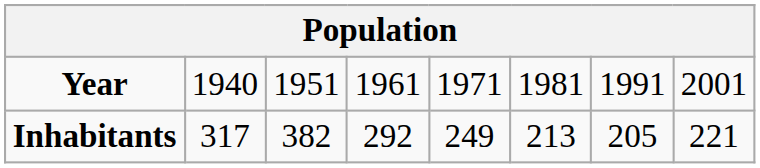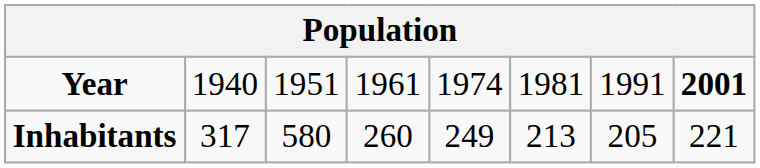(469, 83) 1971 -> (469, 83) 1974
(714, 83) normal -> (714, 83) bold
(306, 135) 382 -> (306, 135) 580
(388, 135) 292 -> (388, 135) 260
